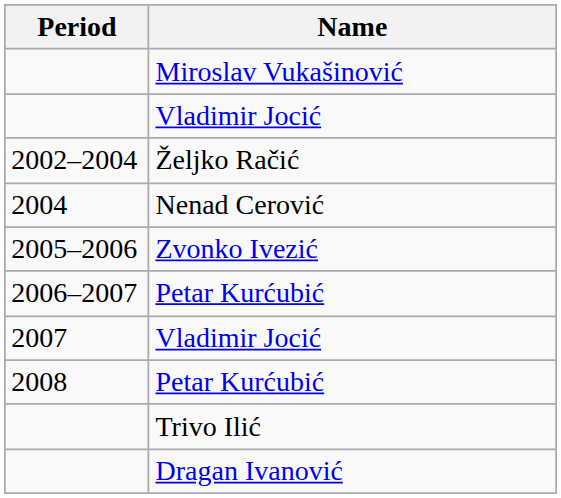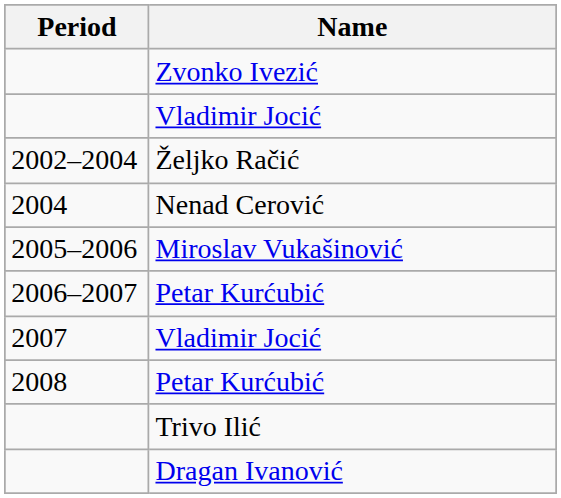(279, 71) Miroslav Vukašinović -> (237, 71) Zvonko Ivezić
(237, 248) Zvonko Ivezić -> (279, 248) Miroslav Vukašinović
